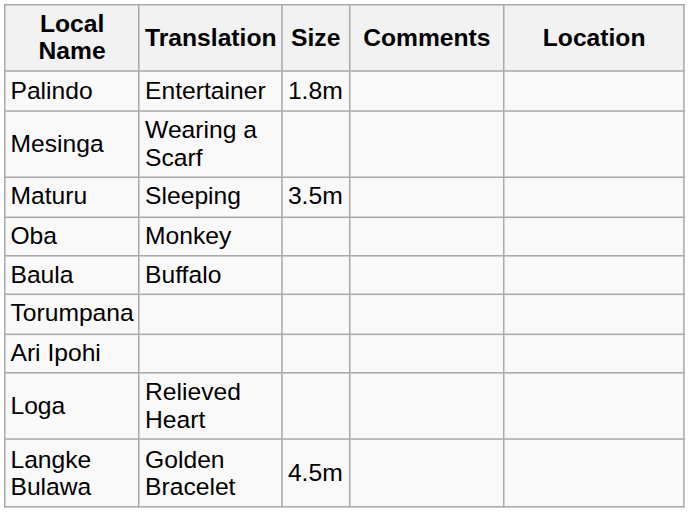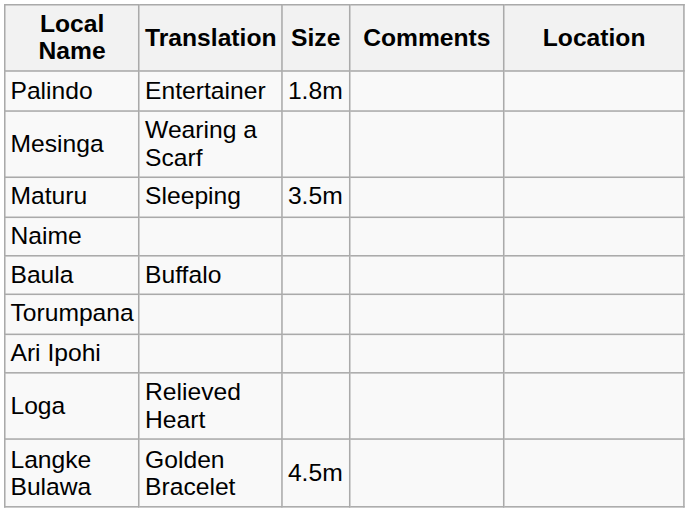- row: (34, 235)
+ row: (46, 235)
